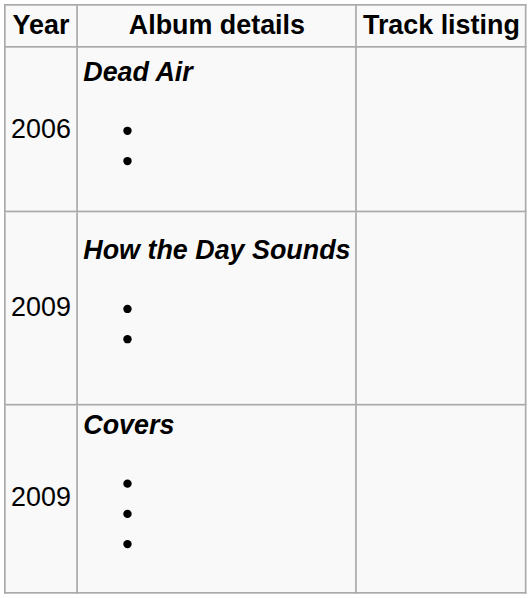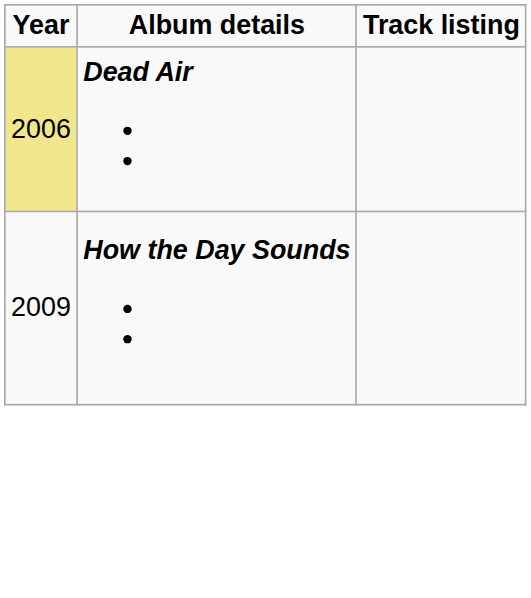(41, 128) no background -> (41, 128) khaki background
- row: (217, 485)
